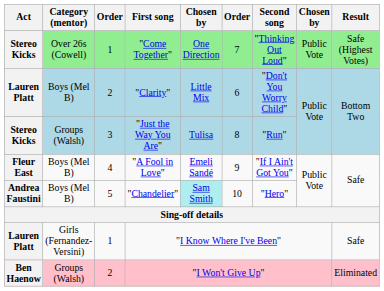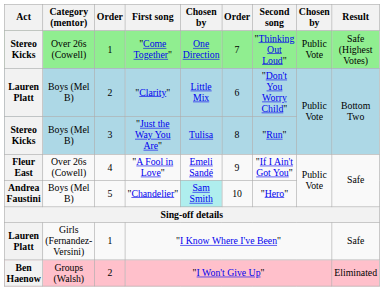(69, 135) Groups (Walsh) -> (69, 135) Boys (Mel B)
(69, 167) Boys (Mel B) -> (69, 167) Over 26s (Cowell)
